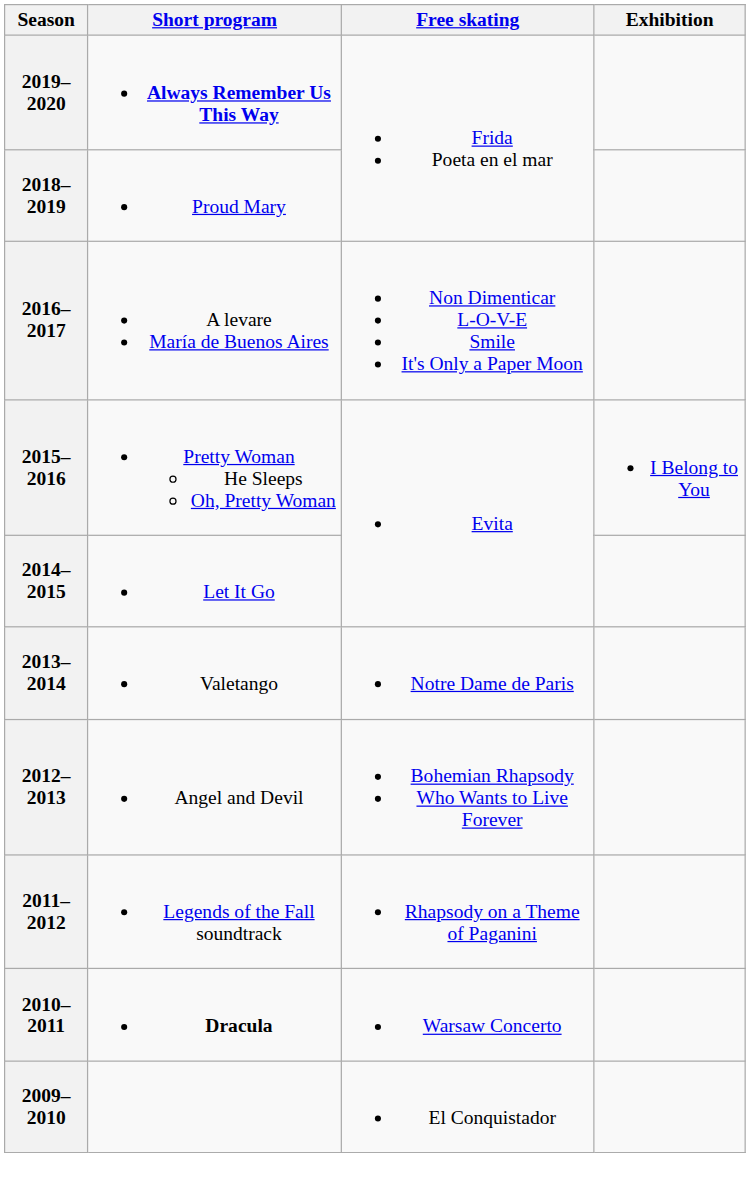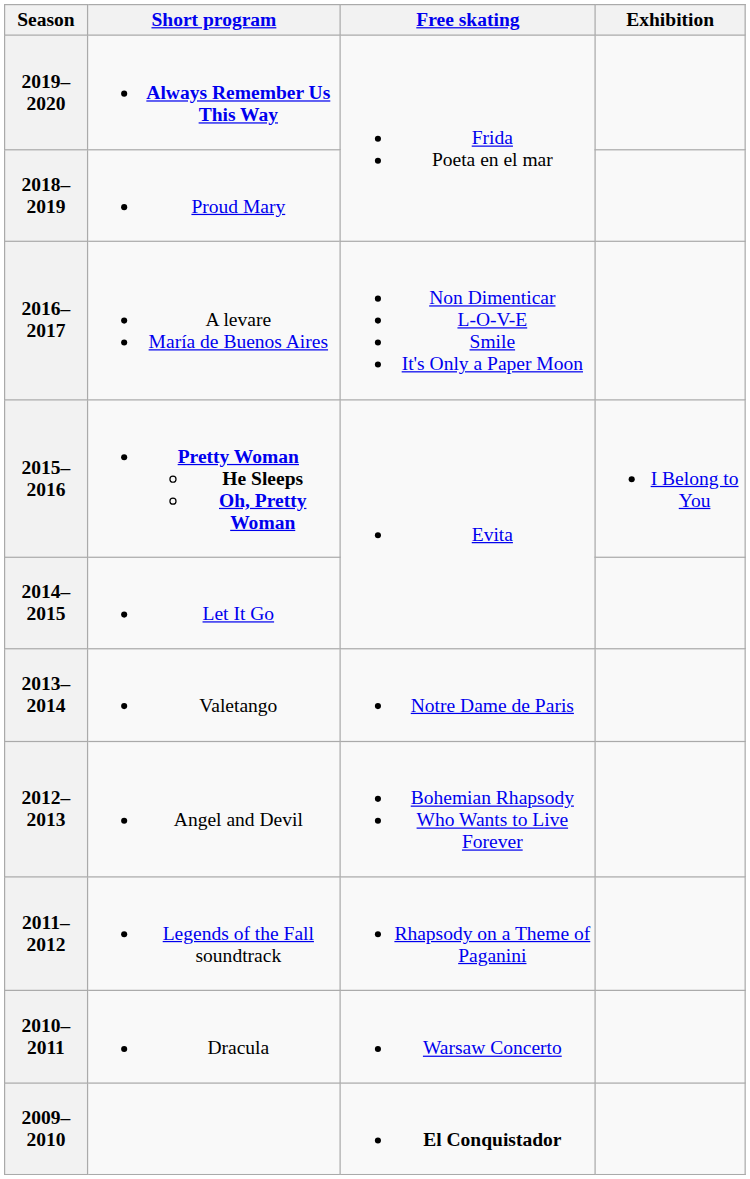(215, 478) normal -> (214, 489) bold
(215, 1026) bold -> (214, 1048) normal
(468, 1118) normal -> (468, 1140) bold
